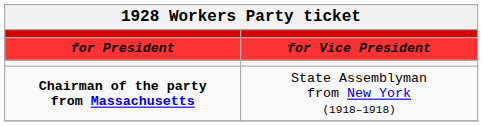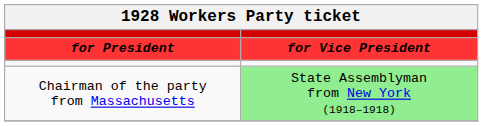(123, 93) bold -> (123, 93) normal
(359, 93) no background -> (359, 93) lightgreen background
